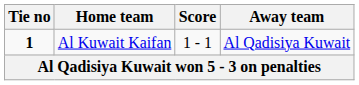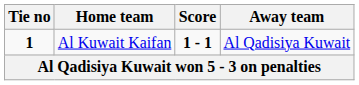(197, 42) normal -> (197, 42) bold
